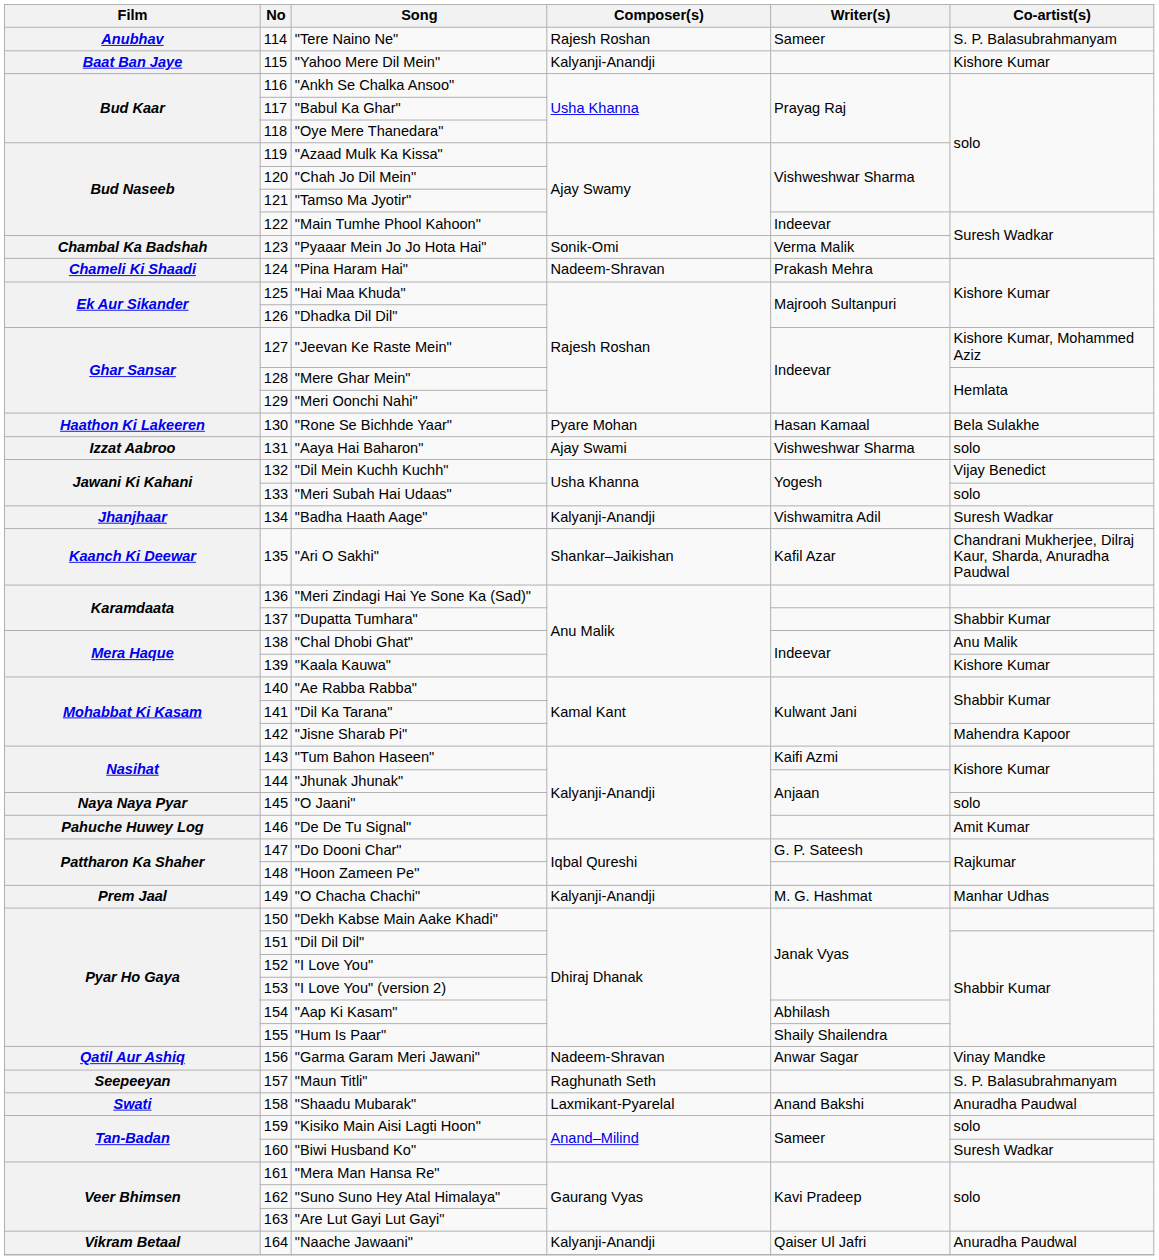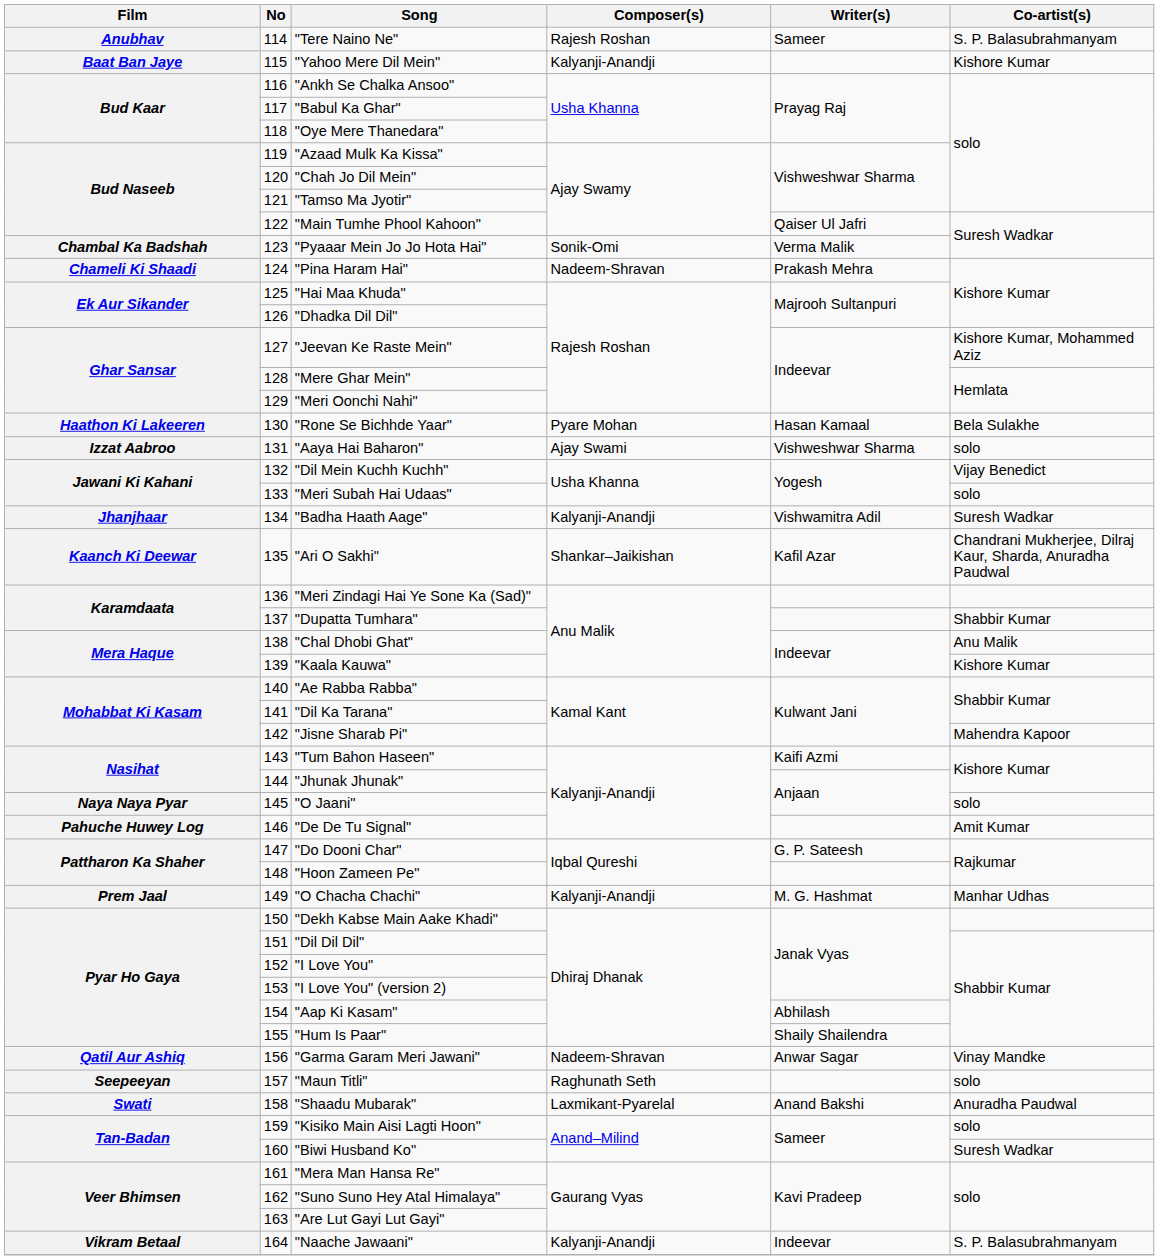(802, 223) Indeevar -> (820, 223) Qaiser Ul Jafri
(1035, 1081) S. P. Balasubrahmanyam -> (967, 1081) solo
(820, 1242) Qaiser Ul Jafri -> (802, 1242) Indeevar
(1015, 1242) Anuradha Paudwal -> (1035, 1242) S. P. Balasubrahmanyam
